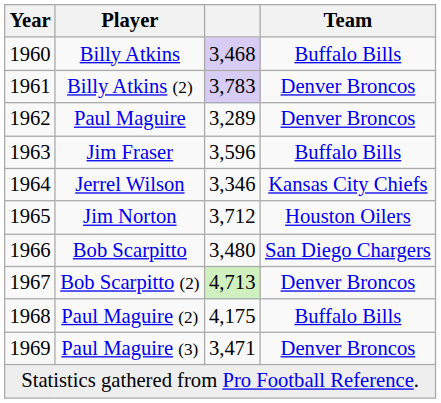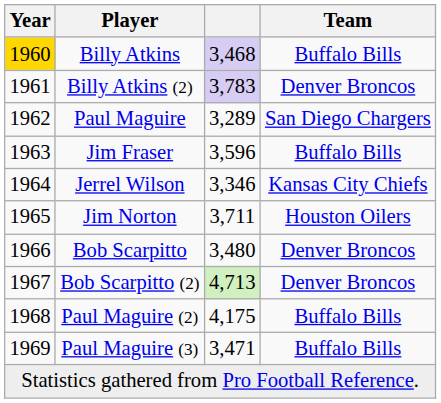(30, 53) no background -> (30, 53) gold background
(348, 119) Denver Broncos -> (348, 119) San Diego Chargers
(232, 217) 3,712 -> (232, 217) 3,711
(348, 250) San Diego Chargers -> (348, 250) Denver Broncos
(348, 348) Denver Broncos -> (348, 348) Buffalo Bills
